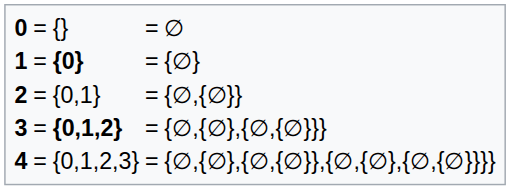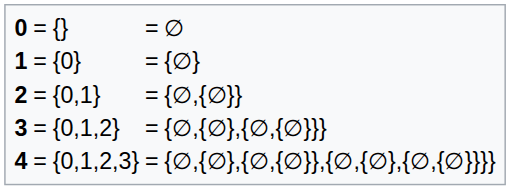(68, 61) bold -> (67, 61) normal
(88, 128) bold -> (86, 128) normal
